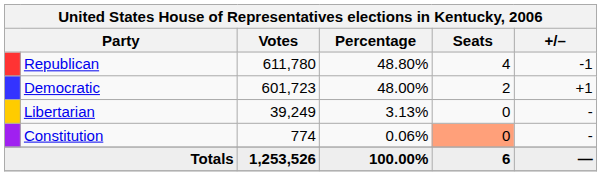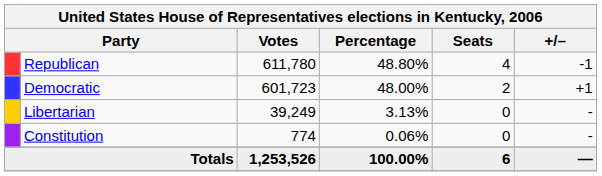(506, 136) lightsalmon background -> (506, 136) no background
